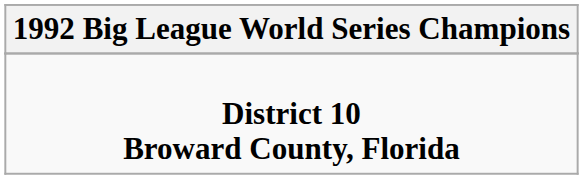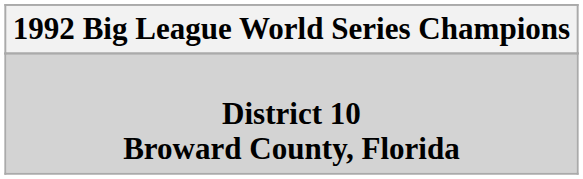(291, 130) no background -> (291, 130) lightgrey background
